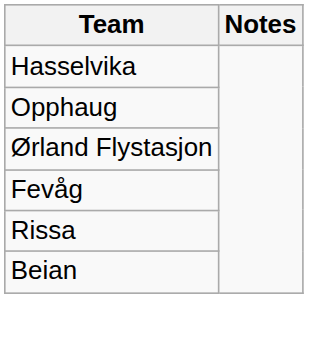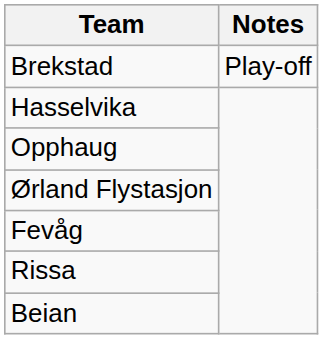+ row: (62, 66)
